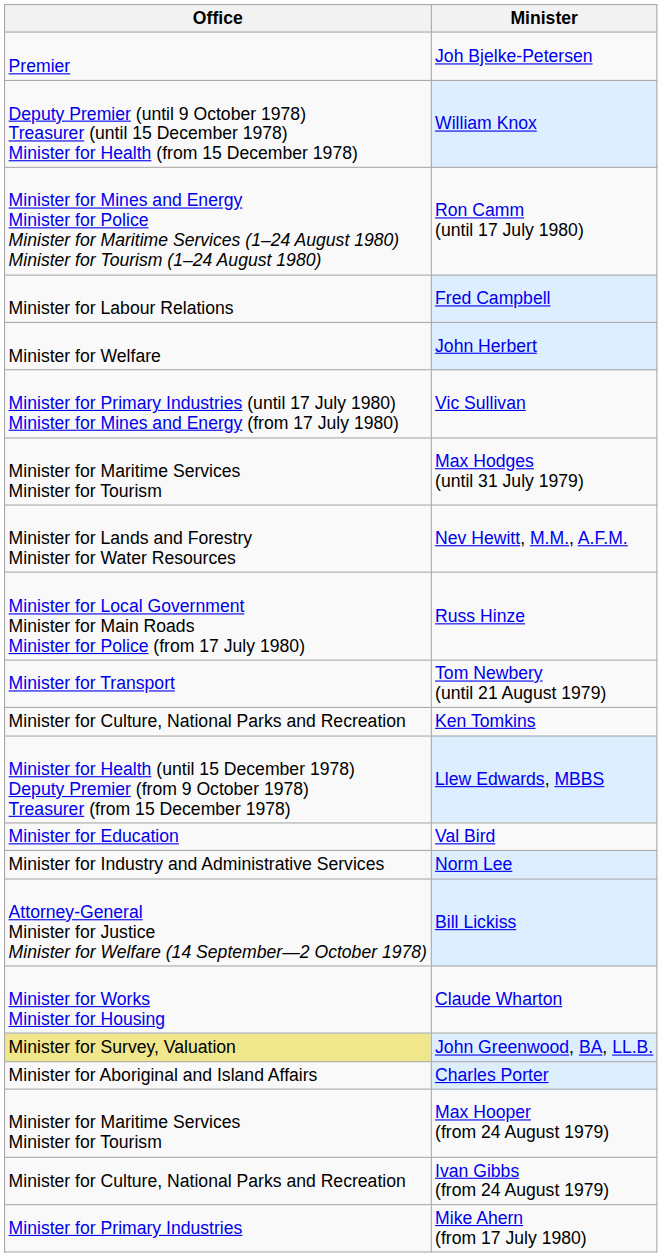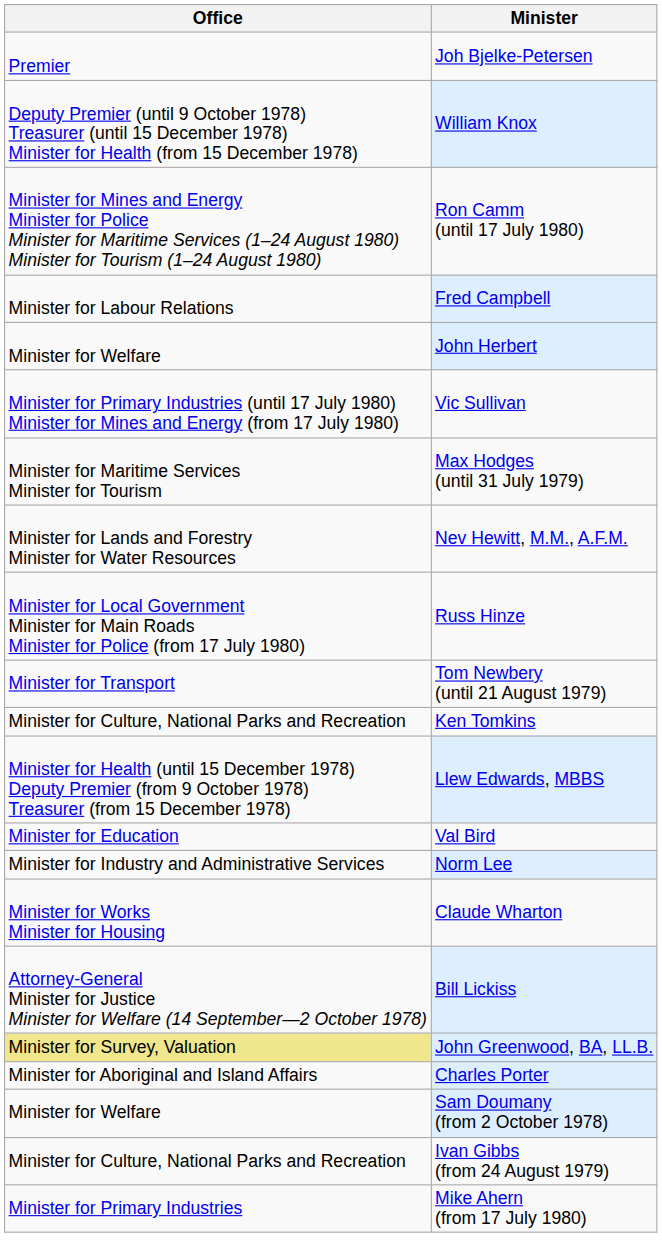rows swapped: (499, 999) <-> (476, 922)
+ row: (522, 1113)
- row: (522, 1122)
